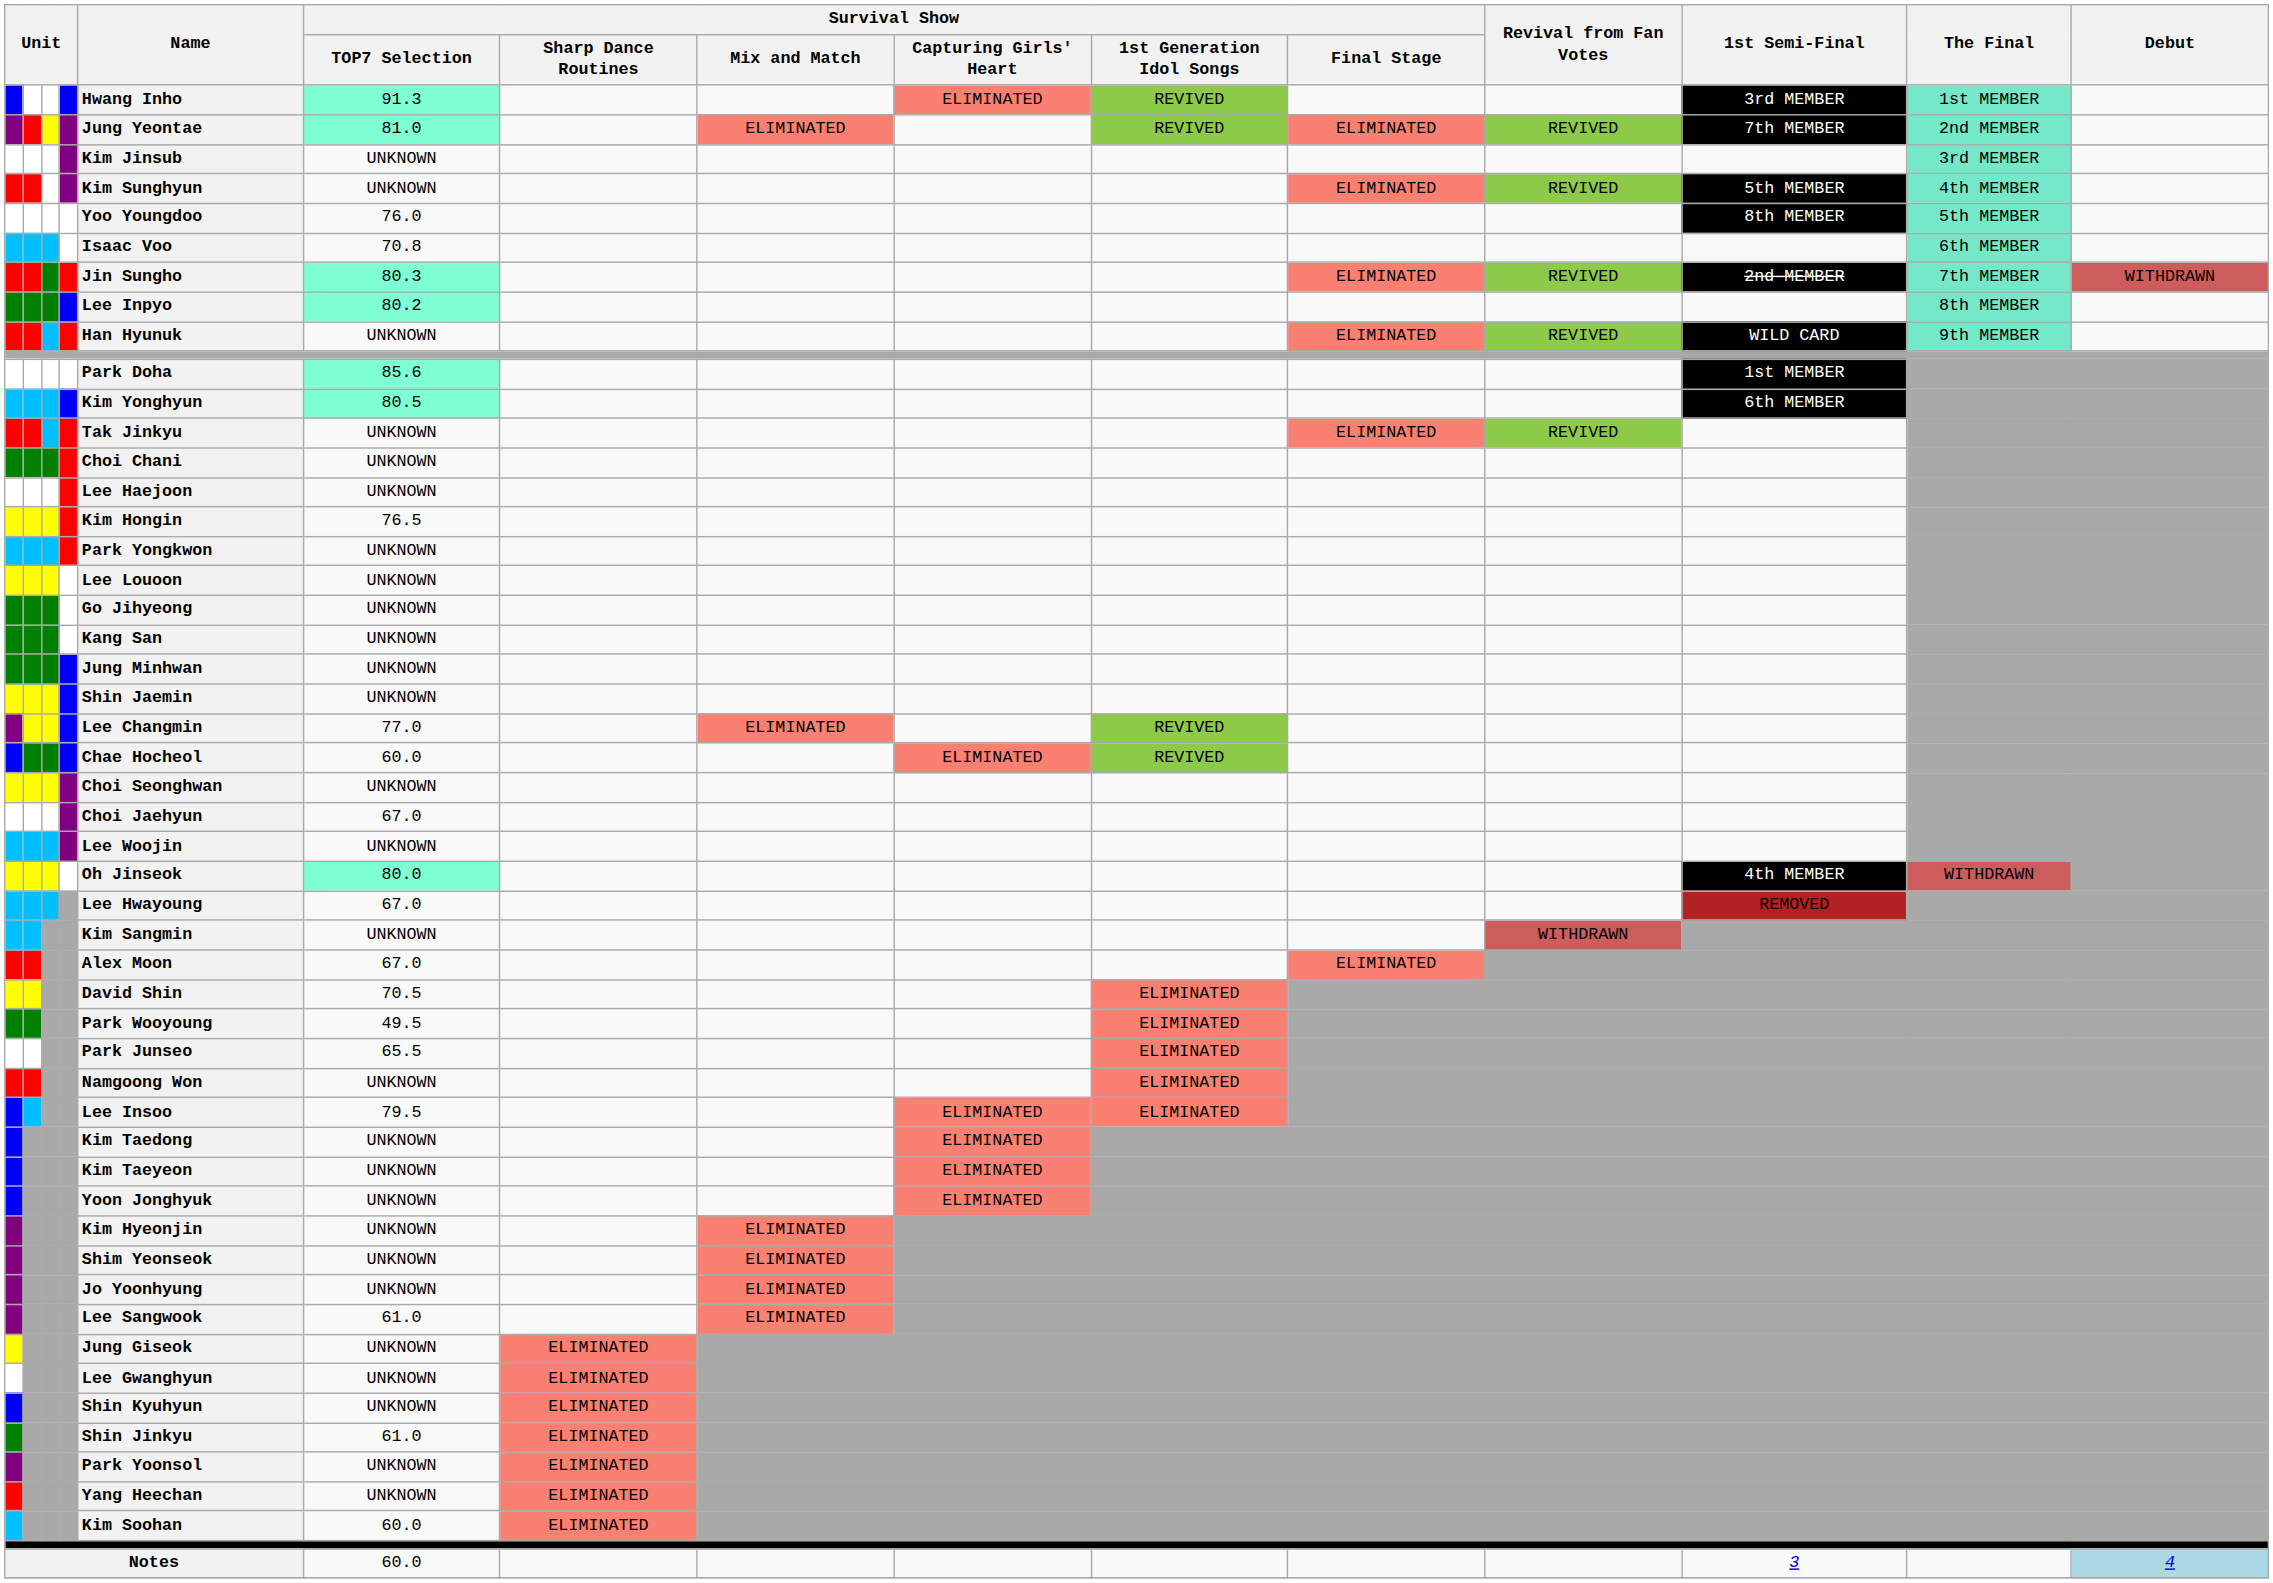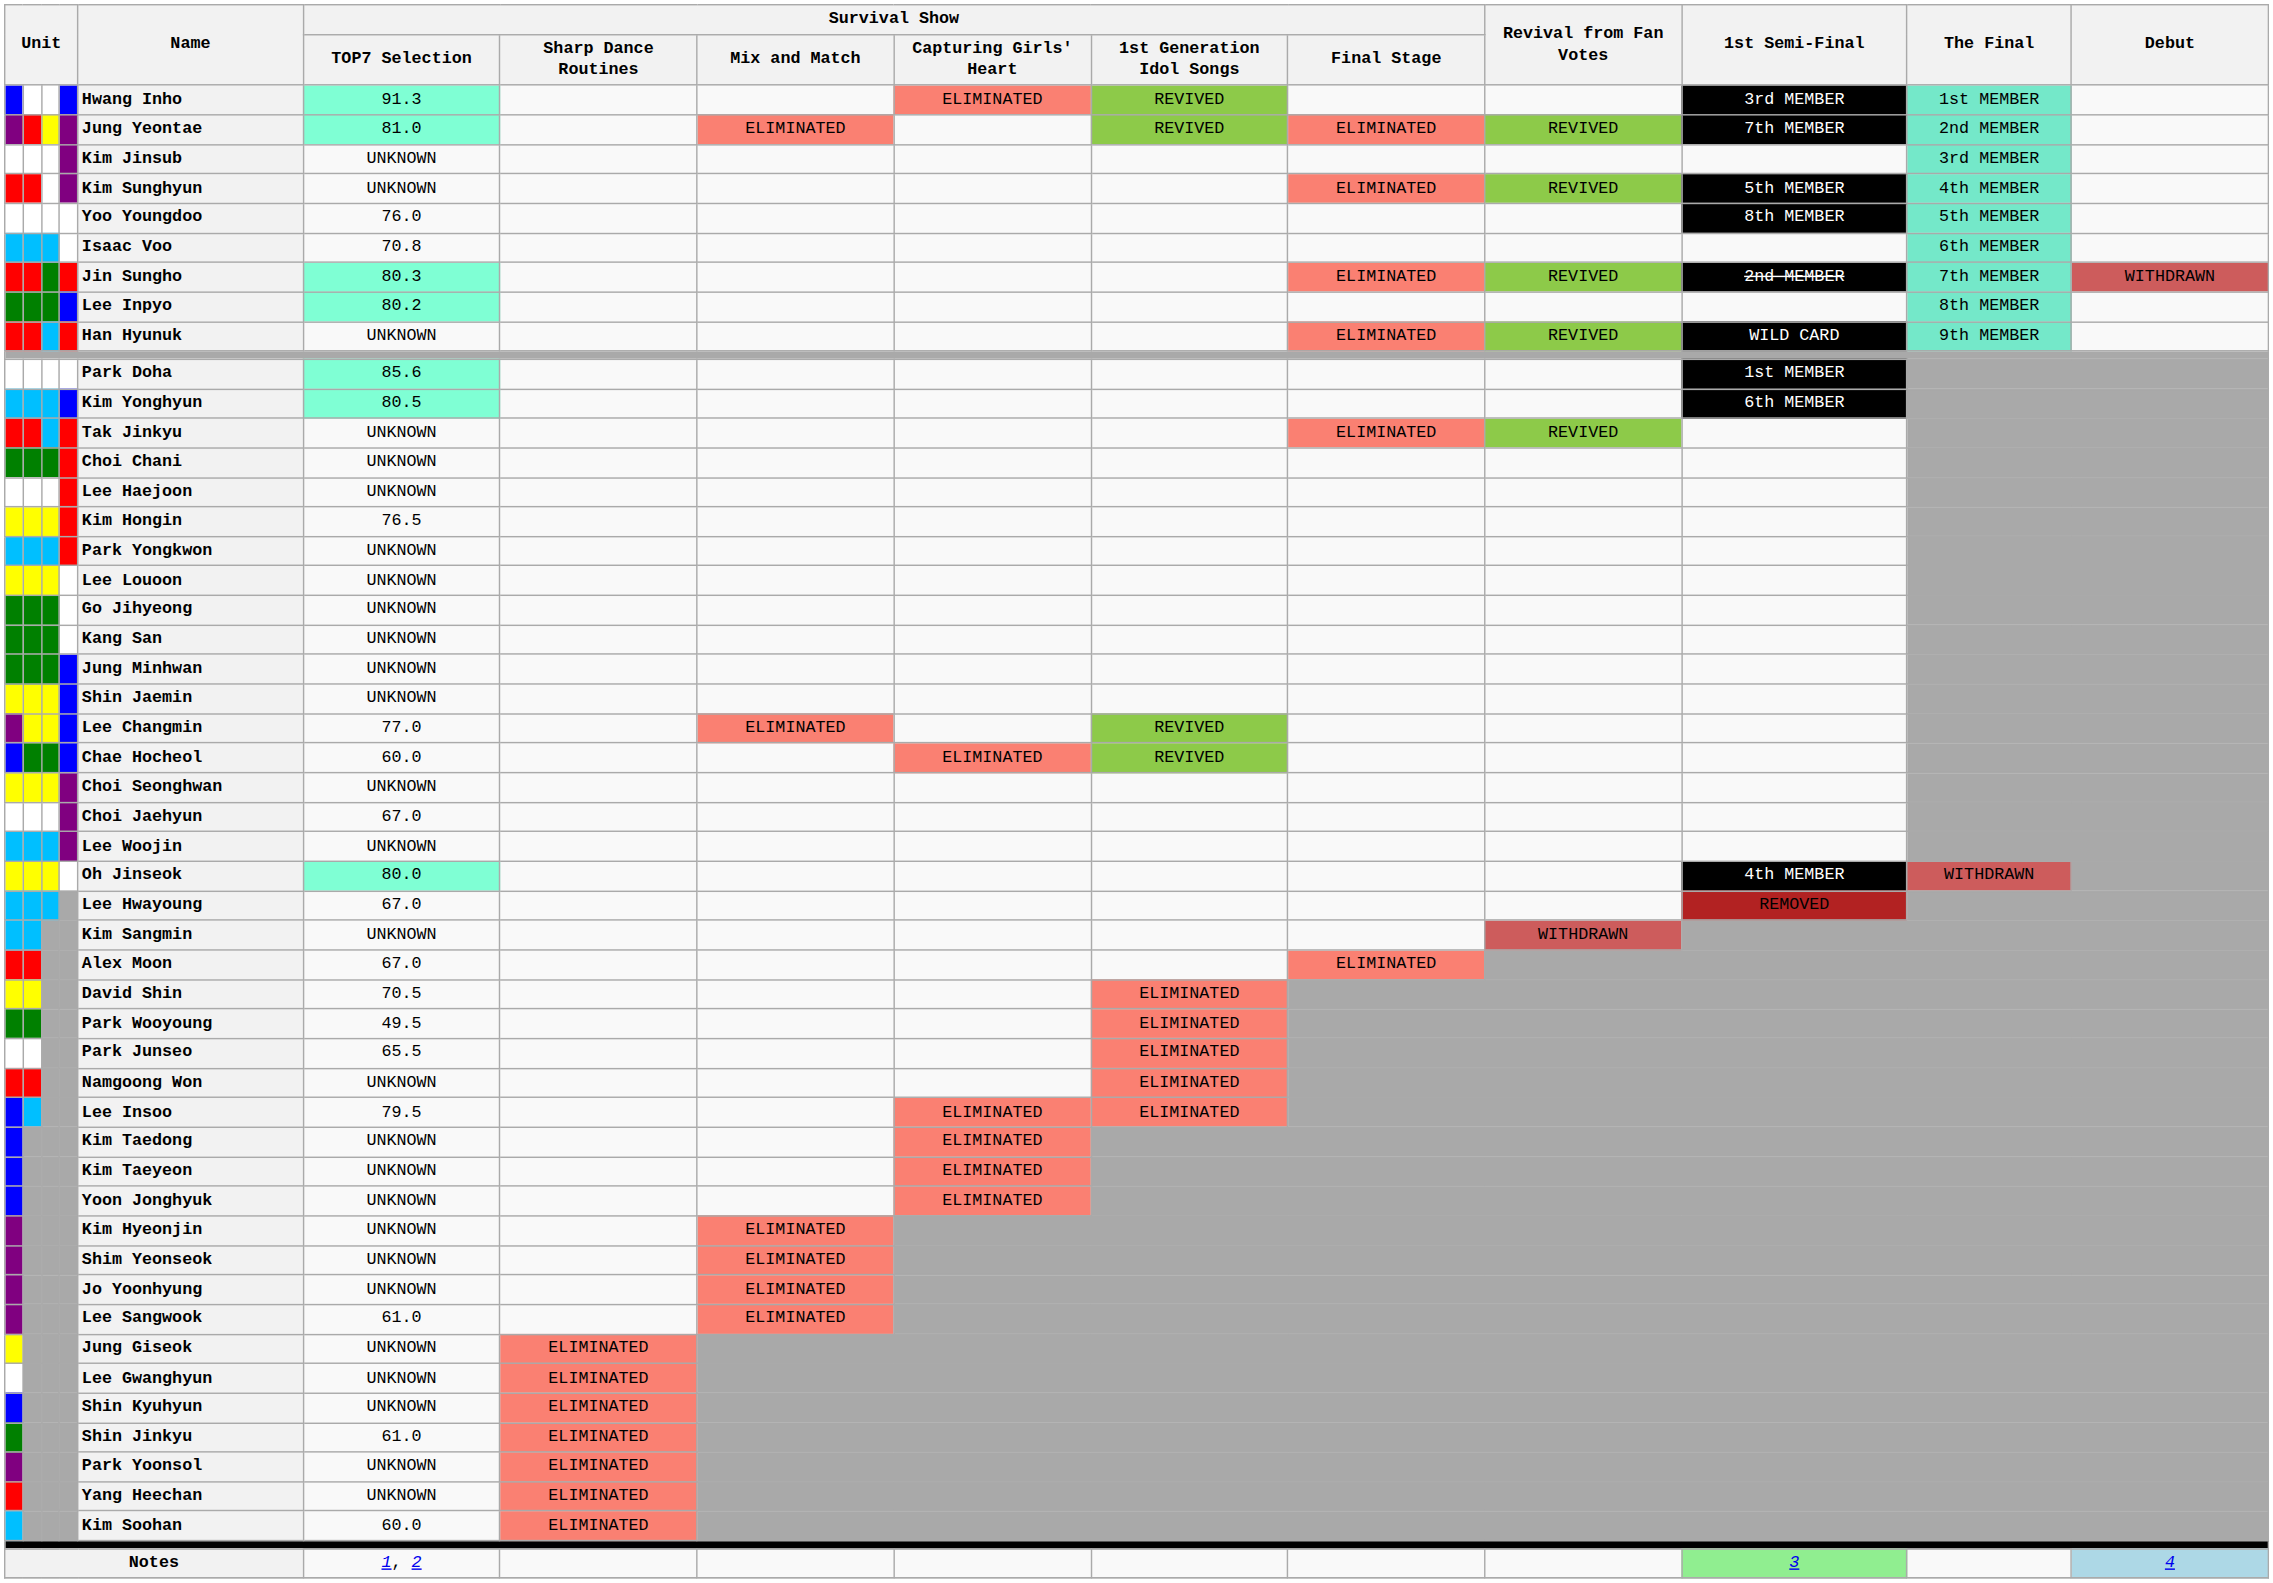(402, 1563) 60.0 -> (402, 1563) 1, 2
(1794, 1563) no background -> (1794, 1563) lightgreen background
